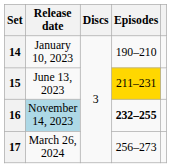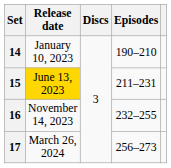(53, 83) no background -> (53, 83) gold background
(136, 83) gold background -> (136, 83) no background
(53, 115) lightblue background -> (53, 115) no background
(136, 115) bold -> (136, 115) normal
